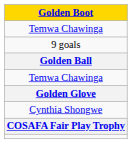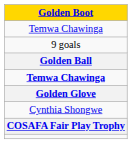(66, 77) normal -> (66, 77) bold
